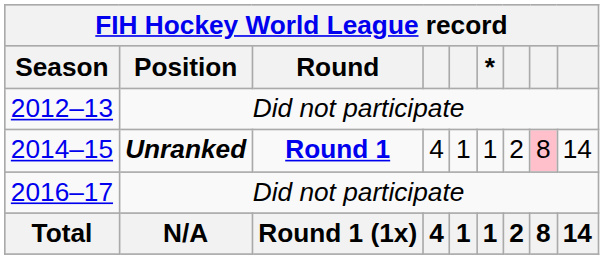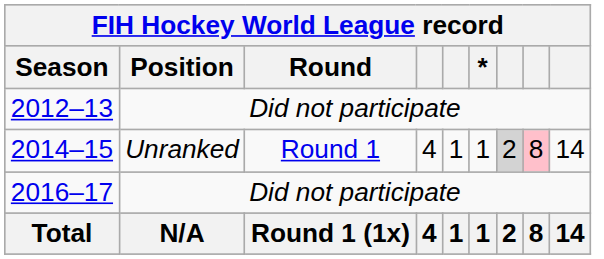(186, 150) bold -> (182, 150) normal
(338, 150) bold -> (330, 150) normal
(517, 150) no background -> (509, 150) lightgrey background
